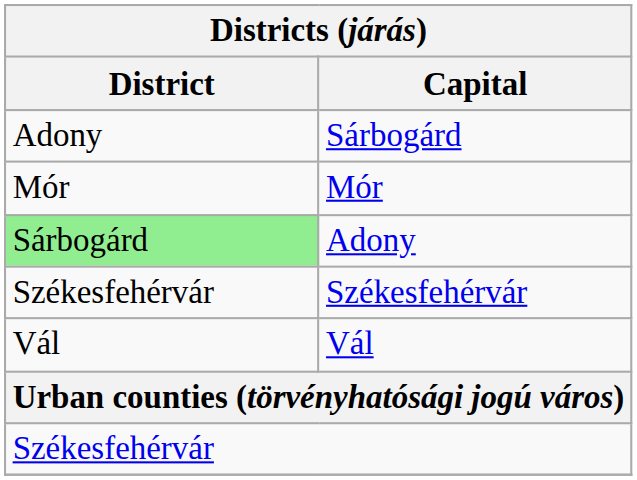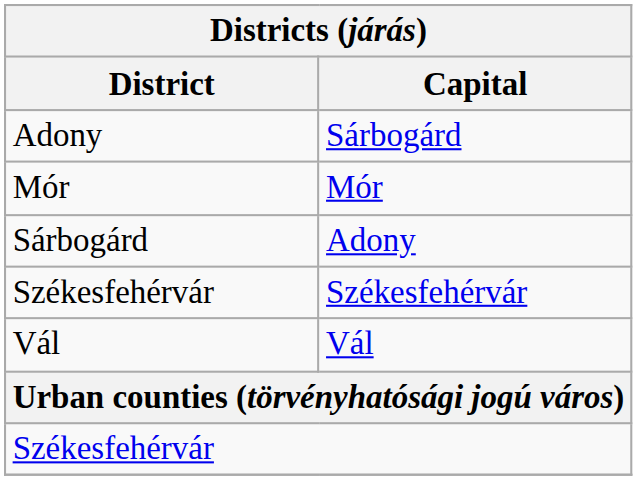(80, 239) lightgreen background -> (80, 239) no background
